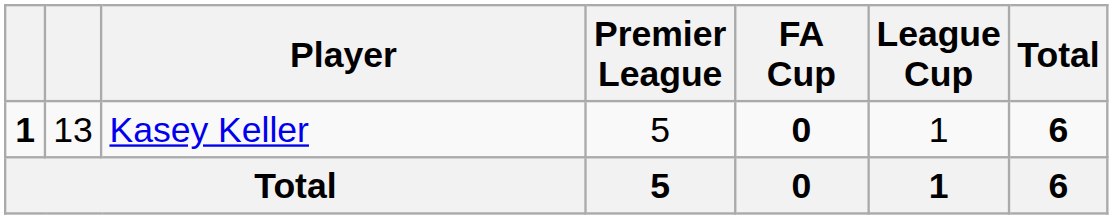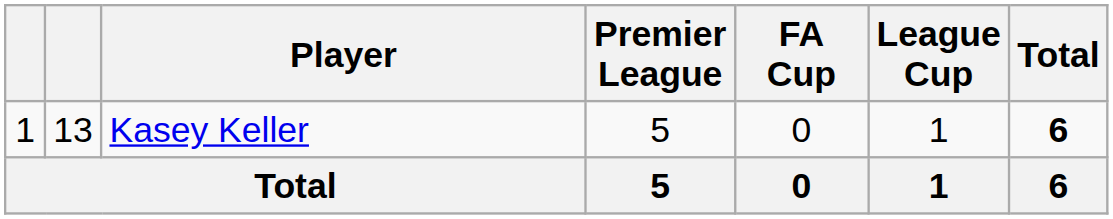(25, 130) bold -> (25, 130) normal
(801, 130) bold -> (801, 130) normal
